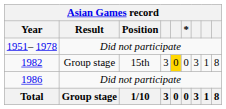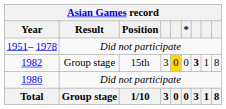(196, 63) normal -> (196, 63) bold
